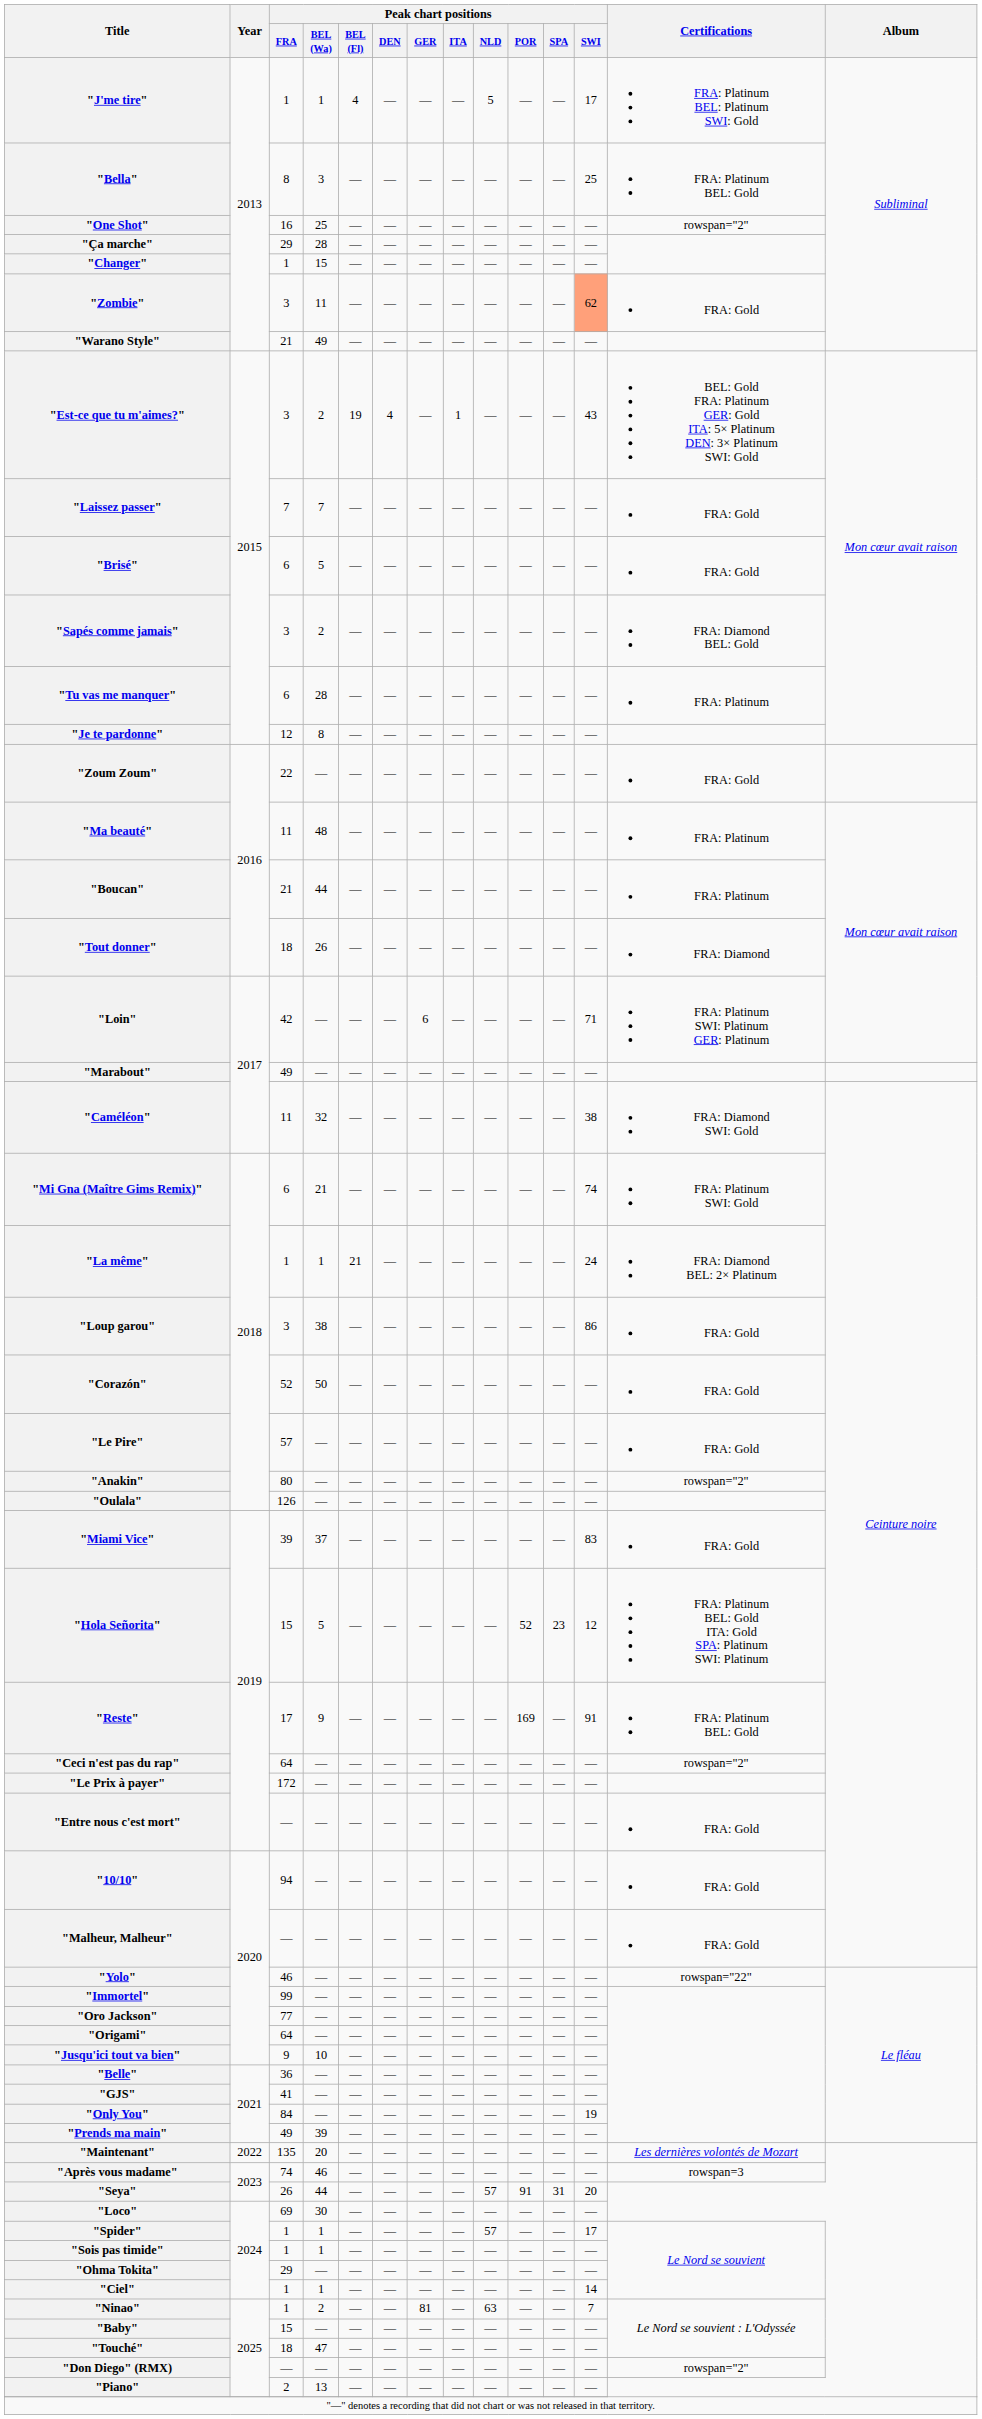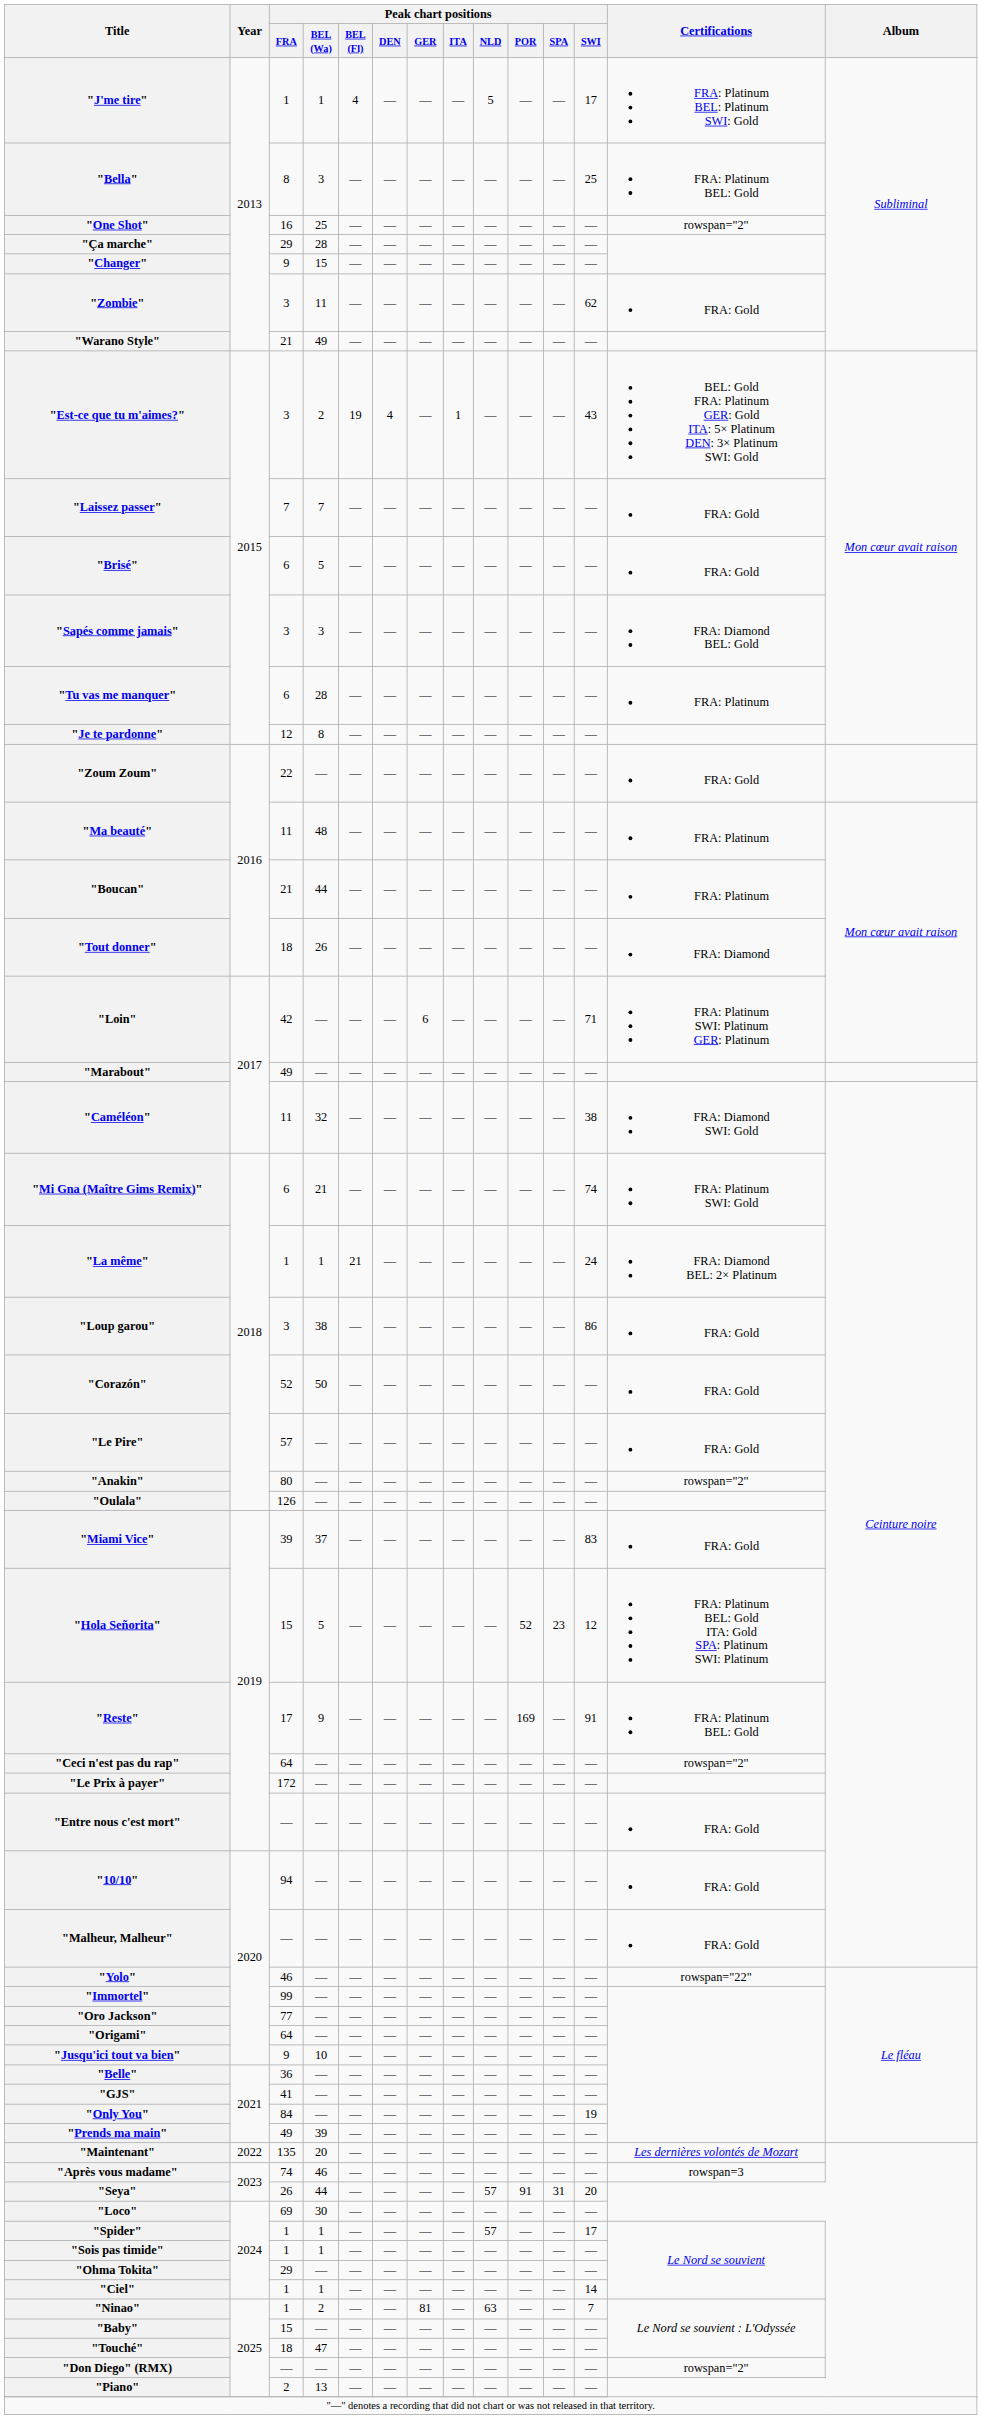(286, 263) 1 -> (286, 263) 9
(591, 302) lightsalmon background -> (591, 302) no background
(321, 630) 2 -> (321, 630) 3
